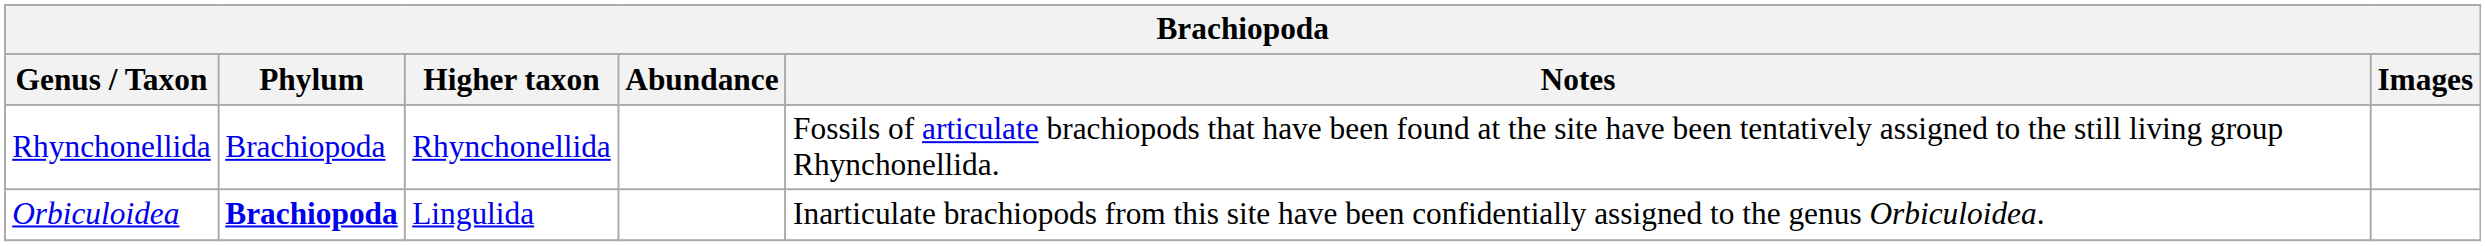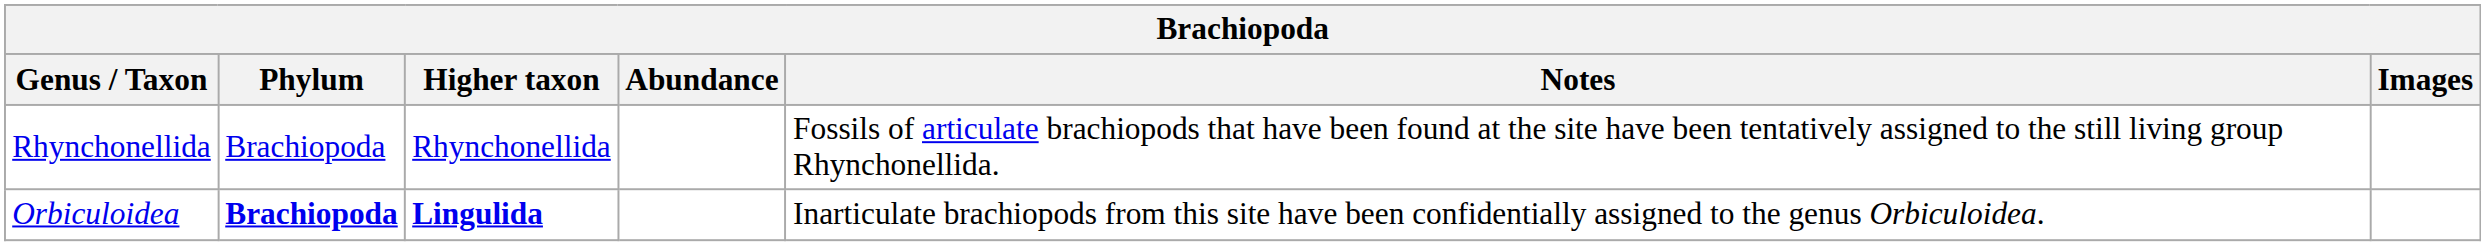(473, 213) normal -> (478, 213) bold
